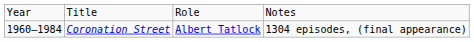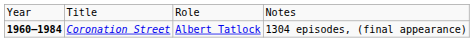(34, 29) normal -> (34, 29) bold
